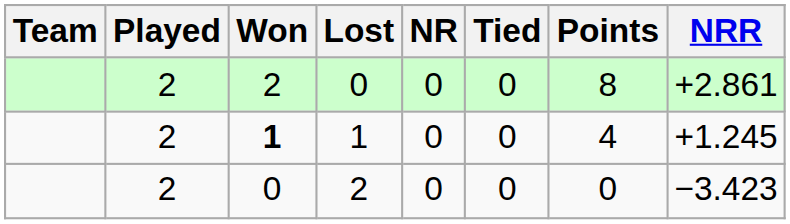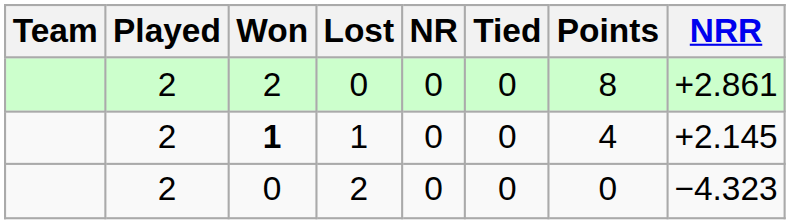(726, 137) +1.245 -> (726, 137) +2.145
(726, 190) −3.423 -> (726, 190) −4.323
